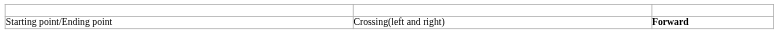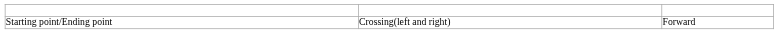(670, 22) bold -> (679, 22) normal
